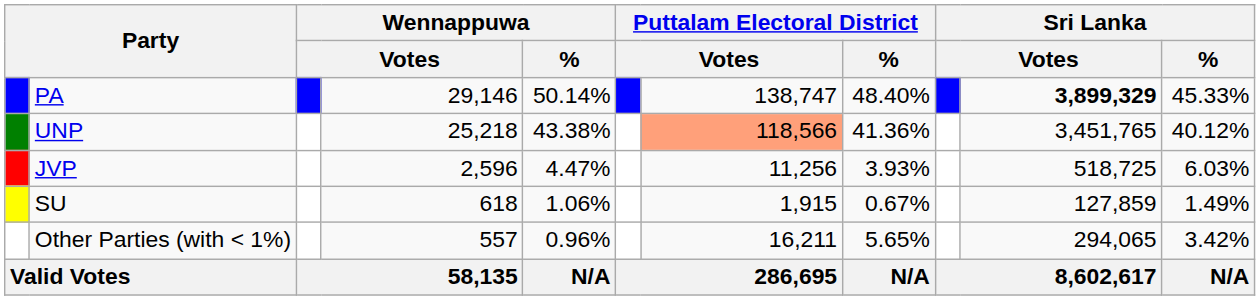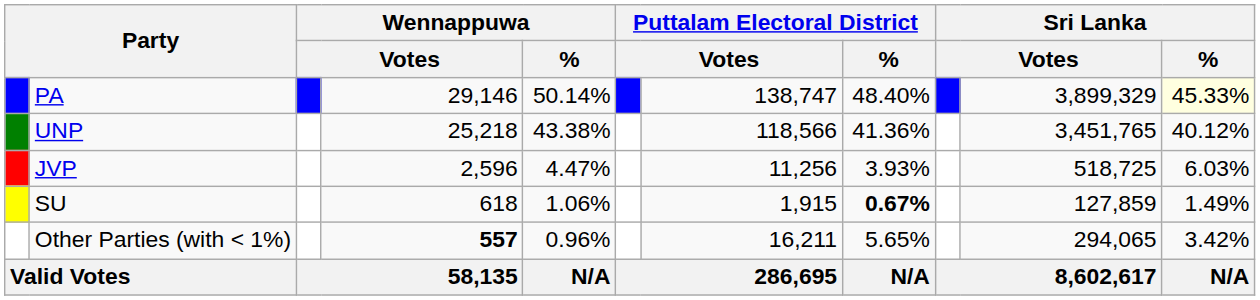(1106, 95) bold -> (1106, 95) normal
(1211, 95) no background -> (1211, 95) lightyellow background
(797, 131) lightsalmon background -> (797, 131) no background
(897, 204) normal -> (897, 204) bold
(499, 240) normal -> (499, 240) bold
